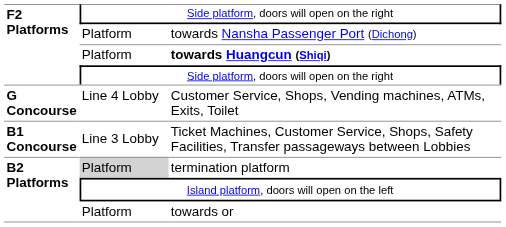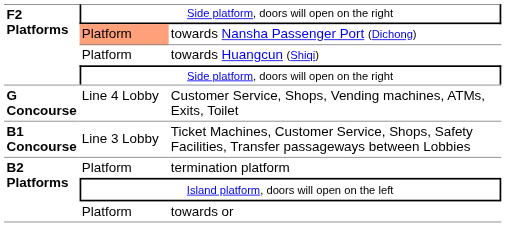(107, 34) no background -> (107, 34) lightsalmon background
(251, 55) bold -> (245, 55) normal
(107, 167) lightgrey background -> (107, 167) no background
